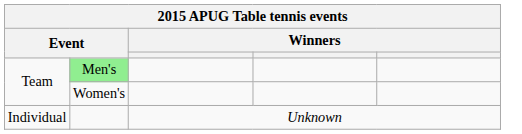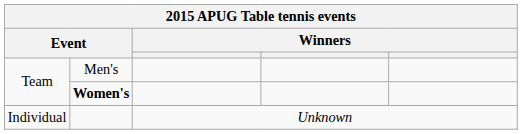(99, 70) lightgreen background -> (101, 70) no background
(99, 93) normal -> (101, 93) bold
